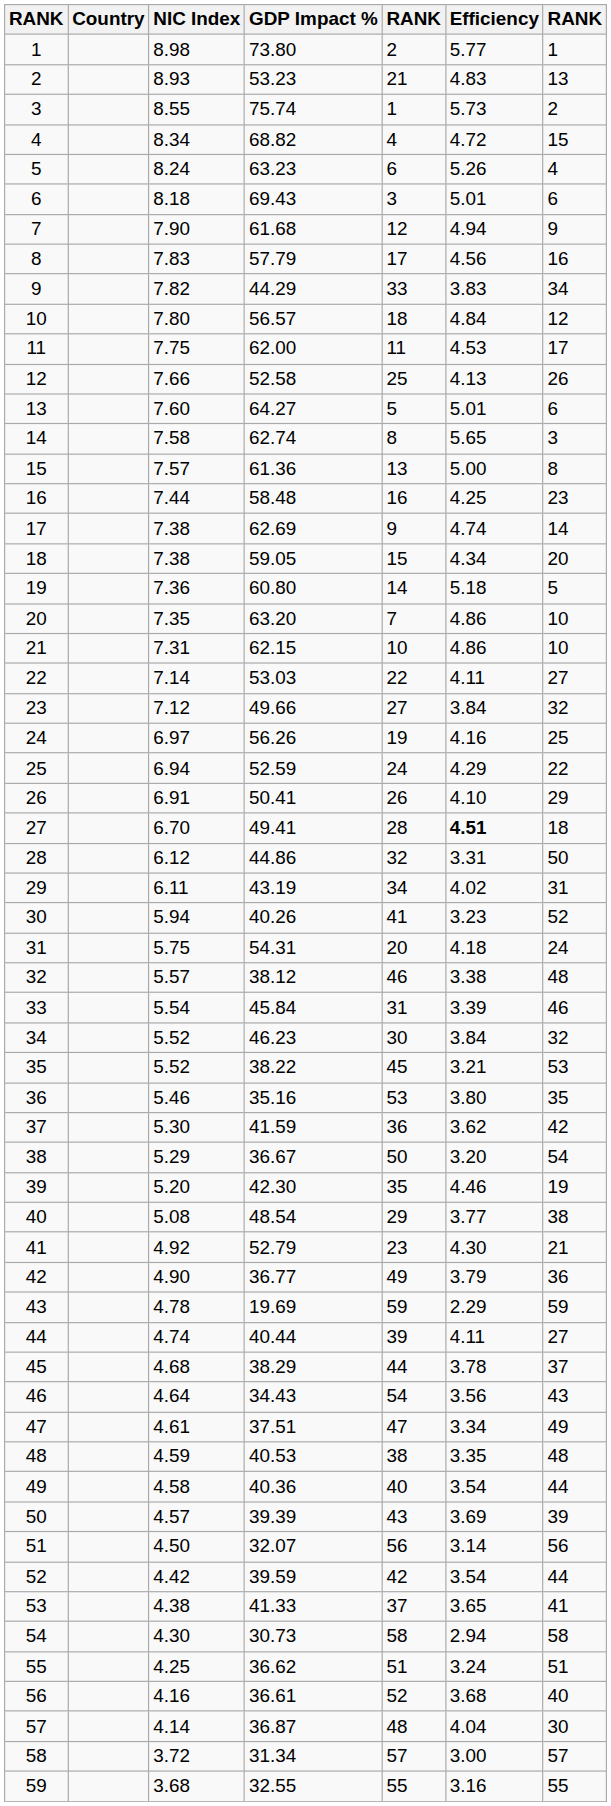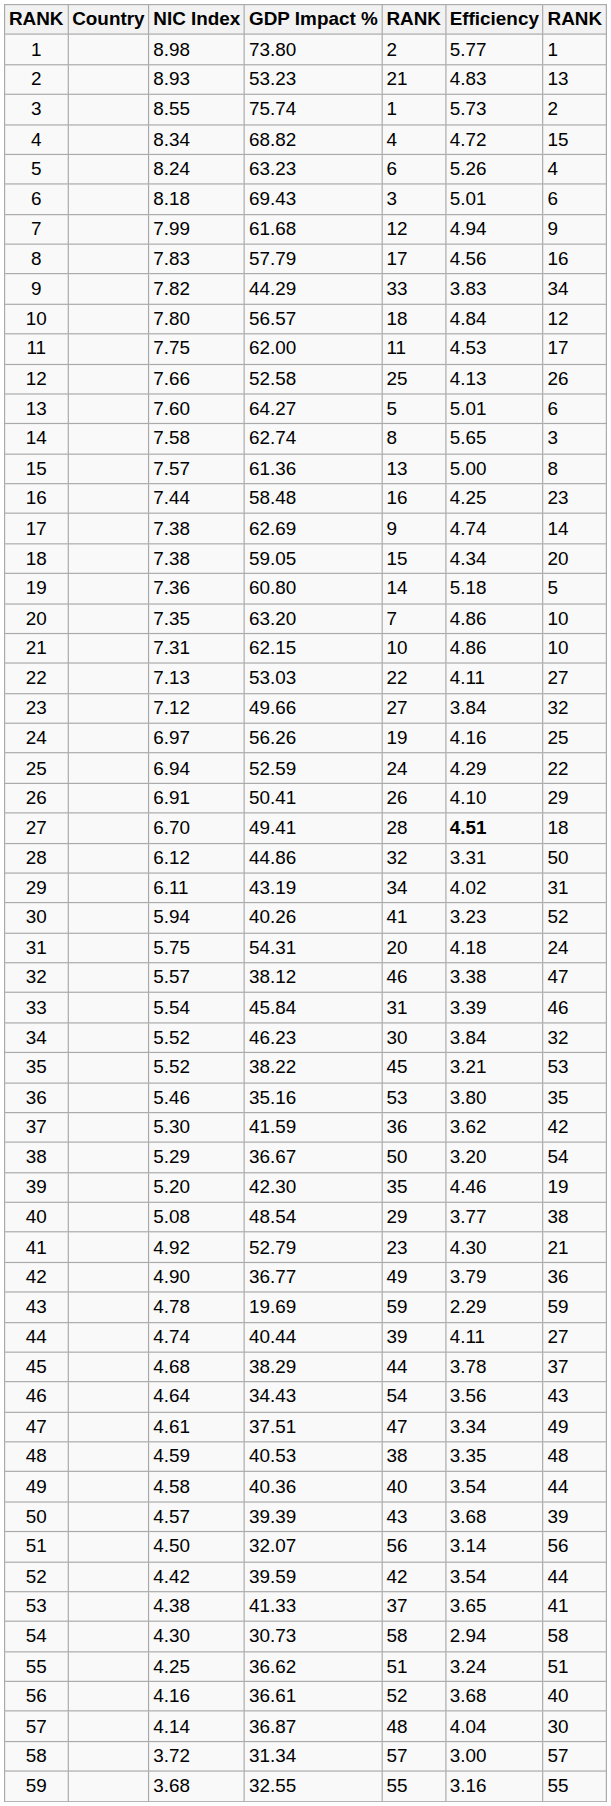(172, 229) 7.90 -> (172, 229) 7.99
(172, 678) 7.14 -> (172, 678) 7.13
(558, 977) 48 -> (558, 977) 47
(468, 1516) 3.69 -> (468, 1516) 3.68
